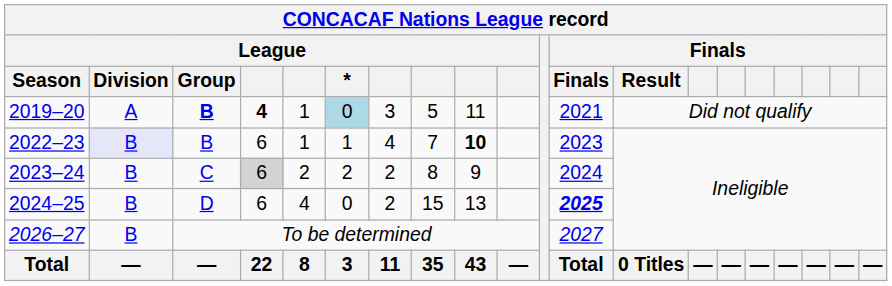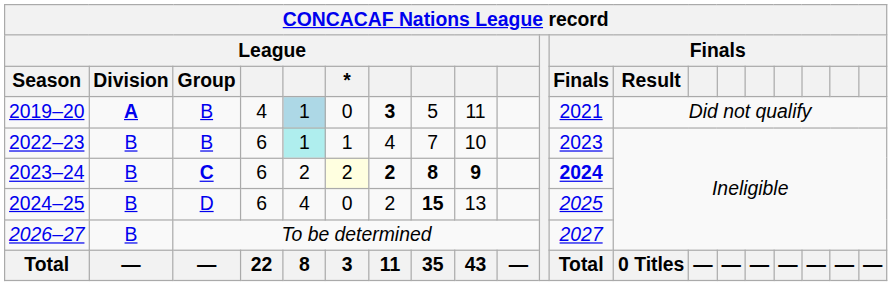(131, 111) normal -> (131, 111) bold
(207, 111) bold -> (207, 111) normal
(262, 111) bold -> (262, 111) normal
(304, 111) no background -> (304, 111) lightblue background
(347, 111) lightblue background -> (347, 111) no background
(390, 111) normal -> (390, 111) bold
(131, 142) lavender background -> (131, 142) no background
(304, 142) no background -> (304, 142) paleturquoise background
(476, 142) bold -> (476, 142) normal
(207, 173) normal -> (207, 173) bold
(262, 173) lightgrey background -> (262, 173) no background
(347, 173) no background -> (347, 173) lightyellow background
(390, 173) normal -> (390, 173) bold
(433, 173) normal -> (433, 173) bold
(476, 173) normal -> (476, 173) bold
(581, 173) normal -> (581, 173) bold
(433, 204) normal -> (433, 204) bold
(581, 204) bold -> (581, 204) normal
